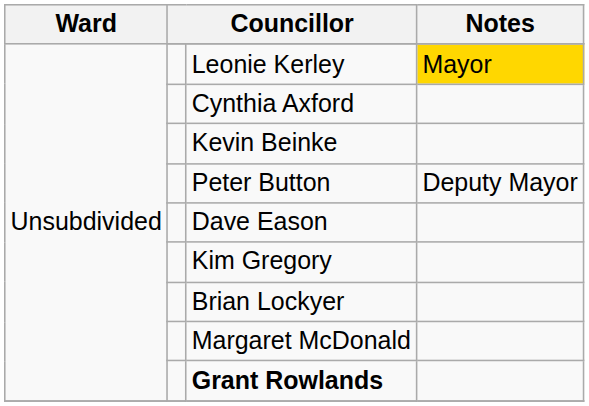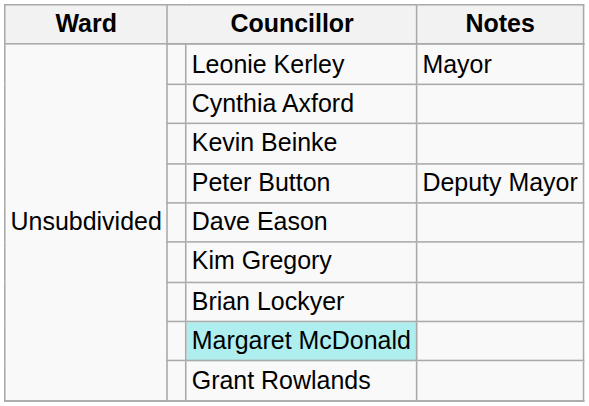(457, 63) gold background -> (457, 63) no background
(301, 340) no background -> (301, 340) paleturquoise background
(287, 380) bold -> (281, 380) normal
